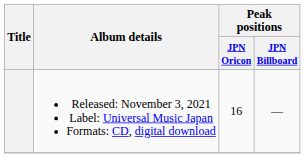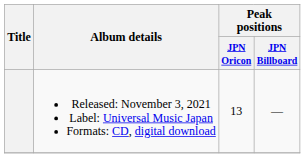(236, 111) 16 -> (236, 111) 13
